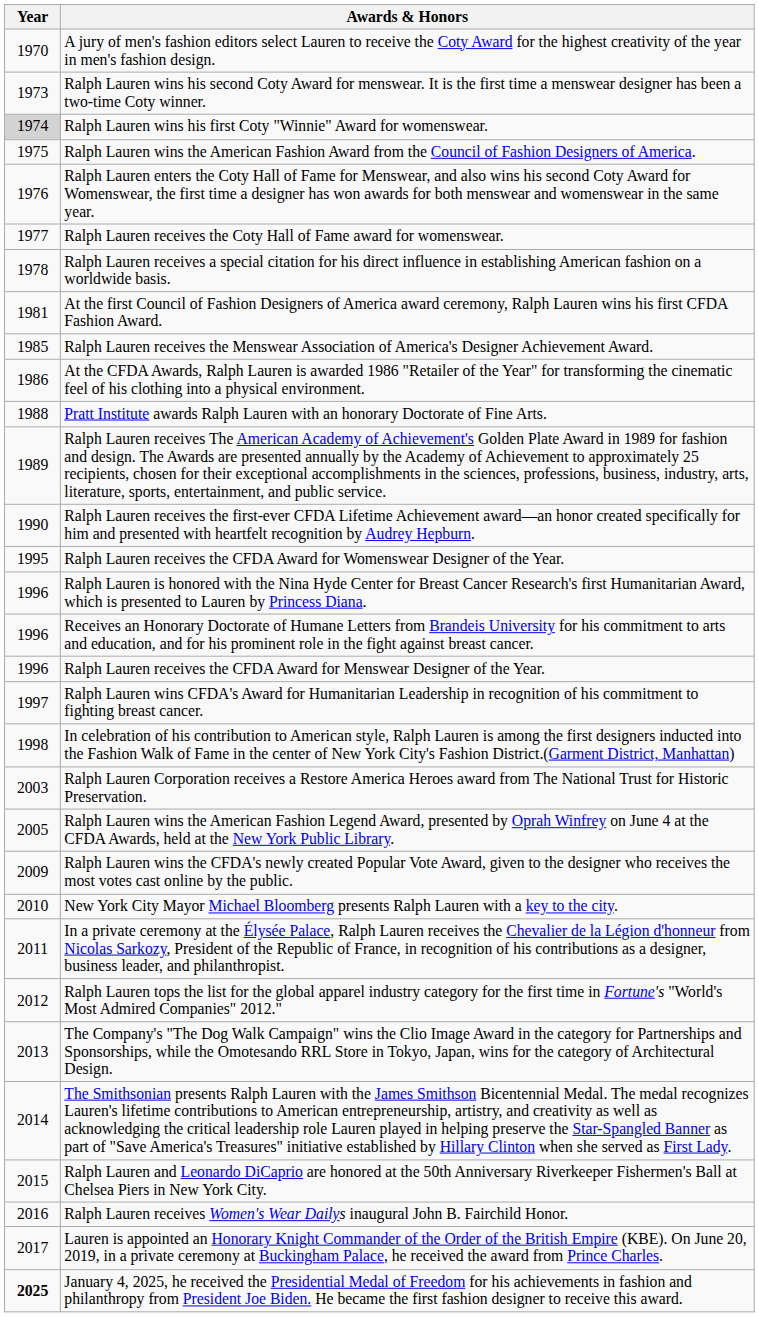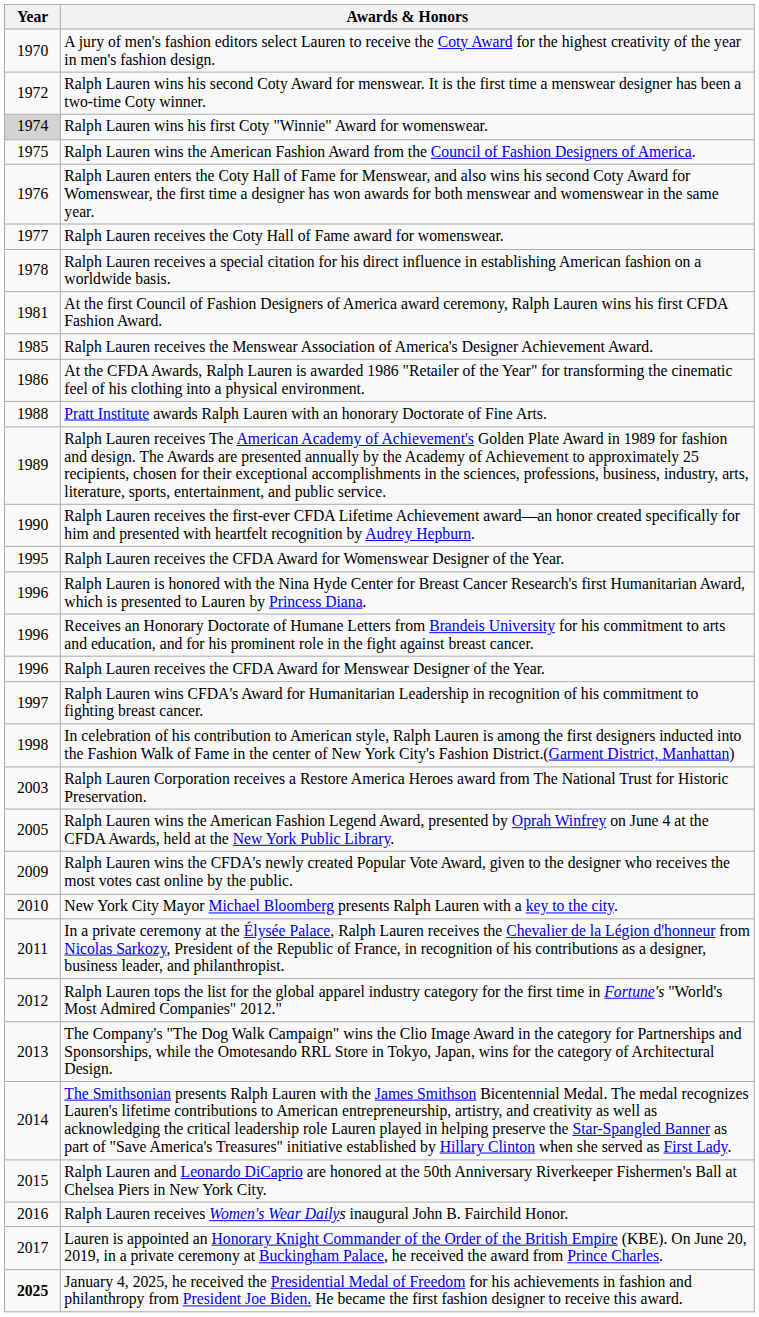(33, 93) 1973 -> (33, 93) 1972
